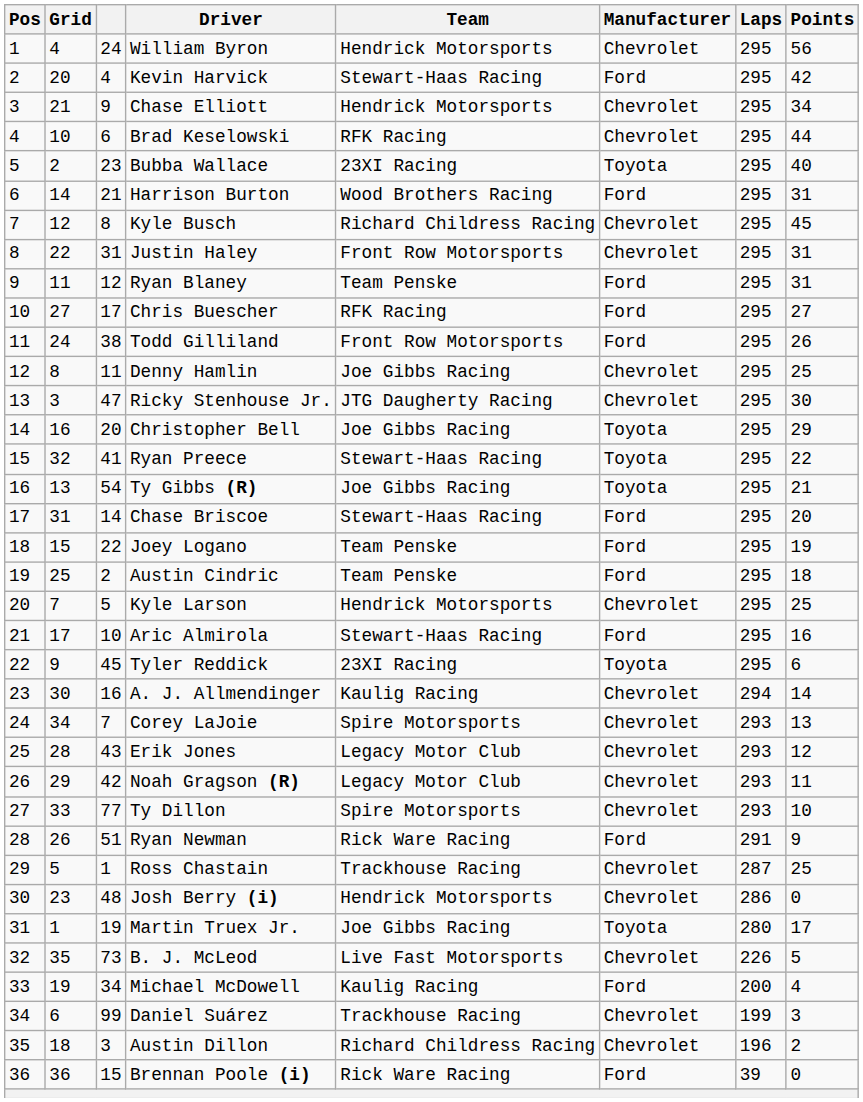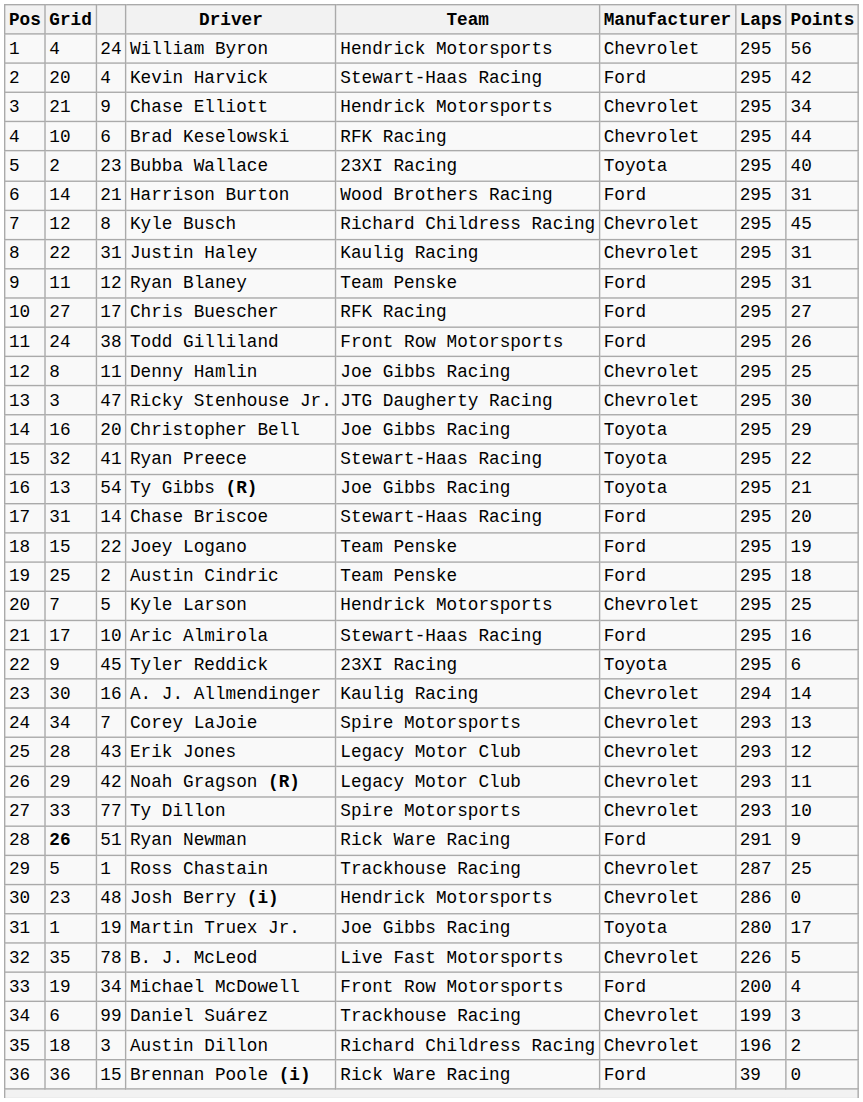(452, 254) Front Row Motorsports -> (409, 254) Kaulig Racing
(60, 840) normal -> (60, 840) bold
(111, 957) 73 -> (111, 957) 78
(409, 987) Kaulig Racing -> (452, 987) Front Row Motorsports
